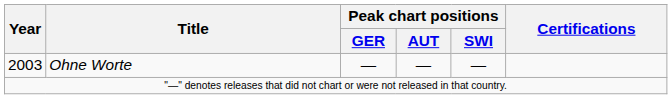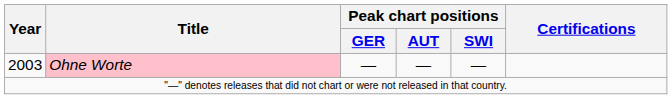(91, 65) no background -> (91, 65) pink background
